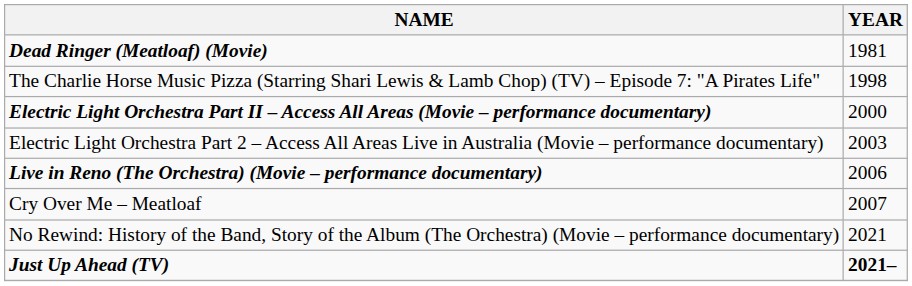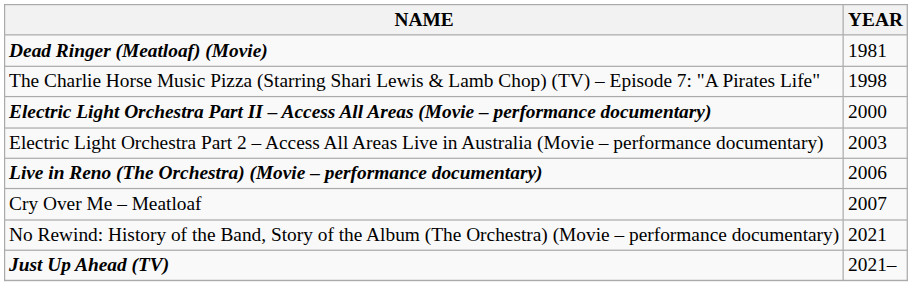(872, 265) bold -> (872, 265) normal
